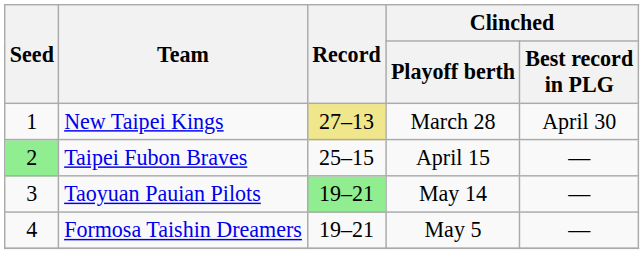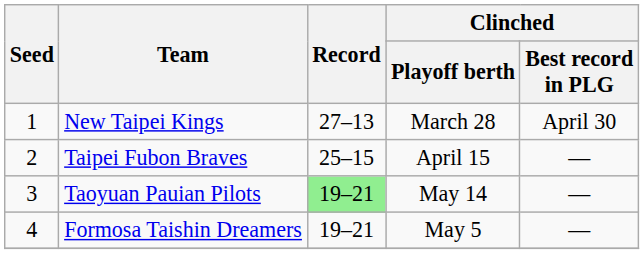(346, 121) khaki background -> (346, 121) no background
(32, 157) lightgreen background -> (32, 157) no background
